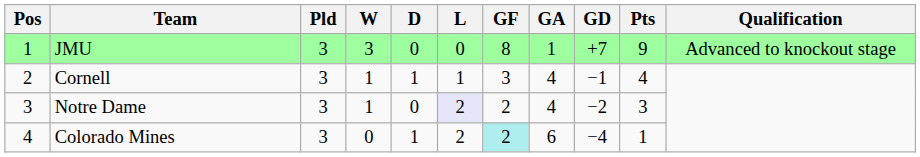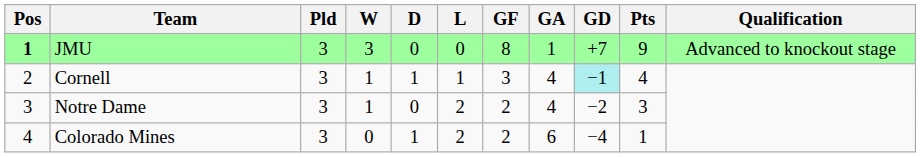(28, 48) normal -> (28, 48) bold
(597, 78) no background -> (597, 78) paleturquoise background
(460, 107) lavender background -> (460, 107) no background
(506, 136) paleturquoise background -> (506, 136) no background
